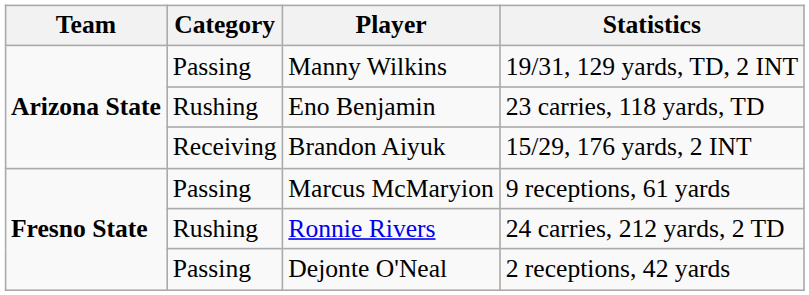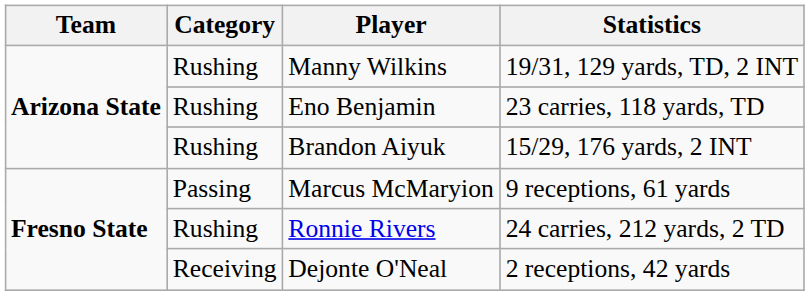(212, 66) Passing -> (215, 66) Rushing
(225, 147) Receiving -> (215, 147) Rushing
(212, 268) Passing -> (225, 268) Receiving
